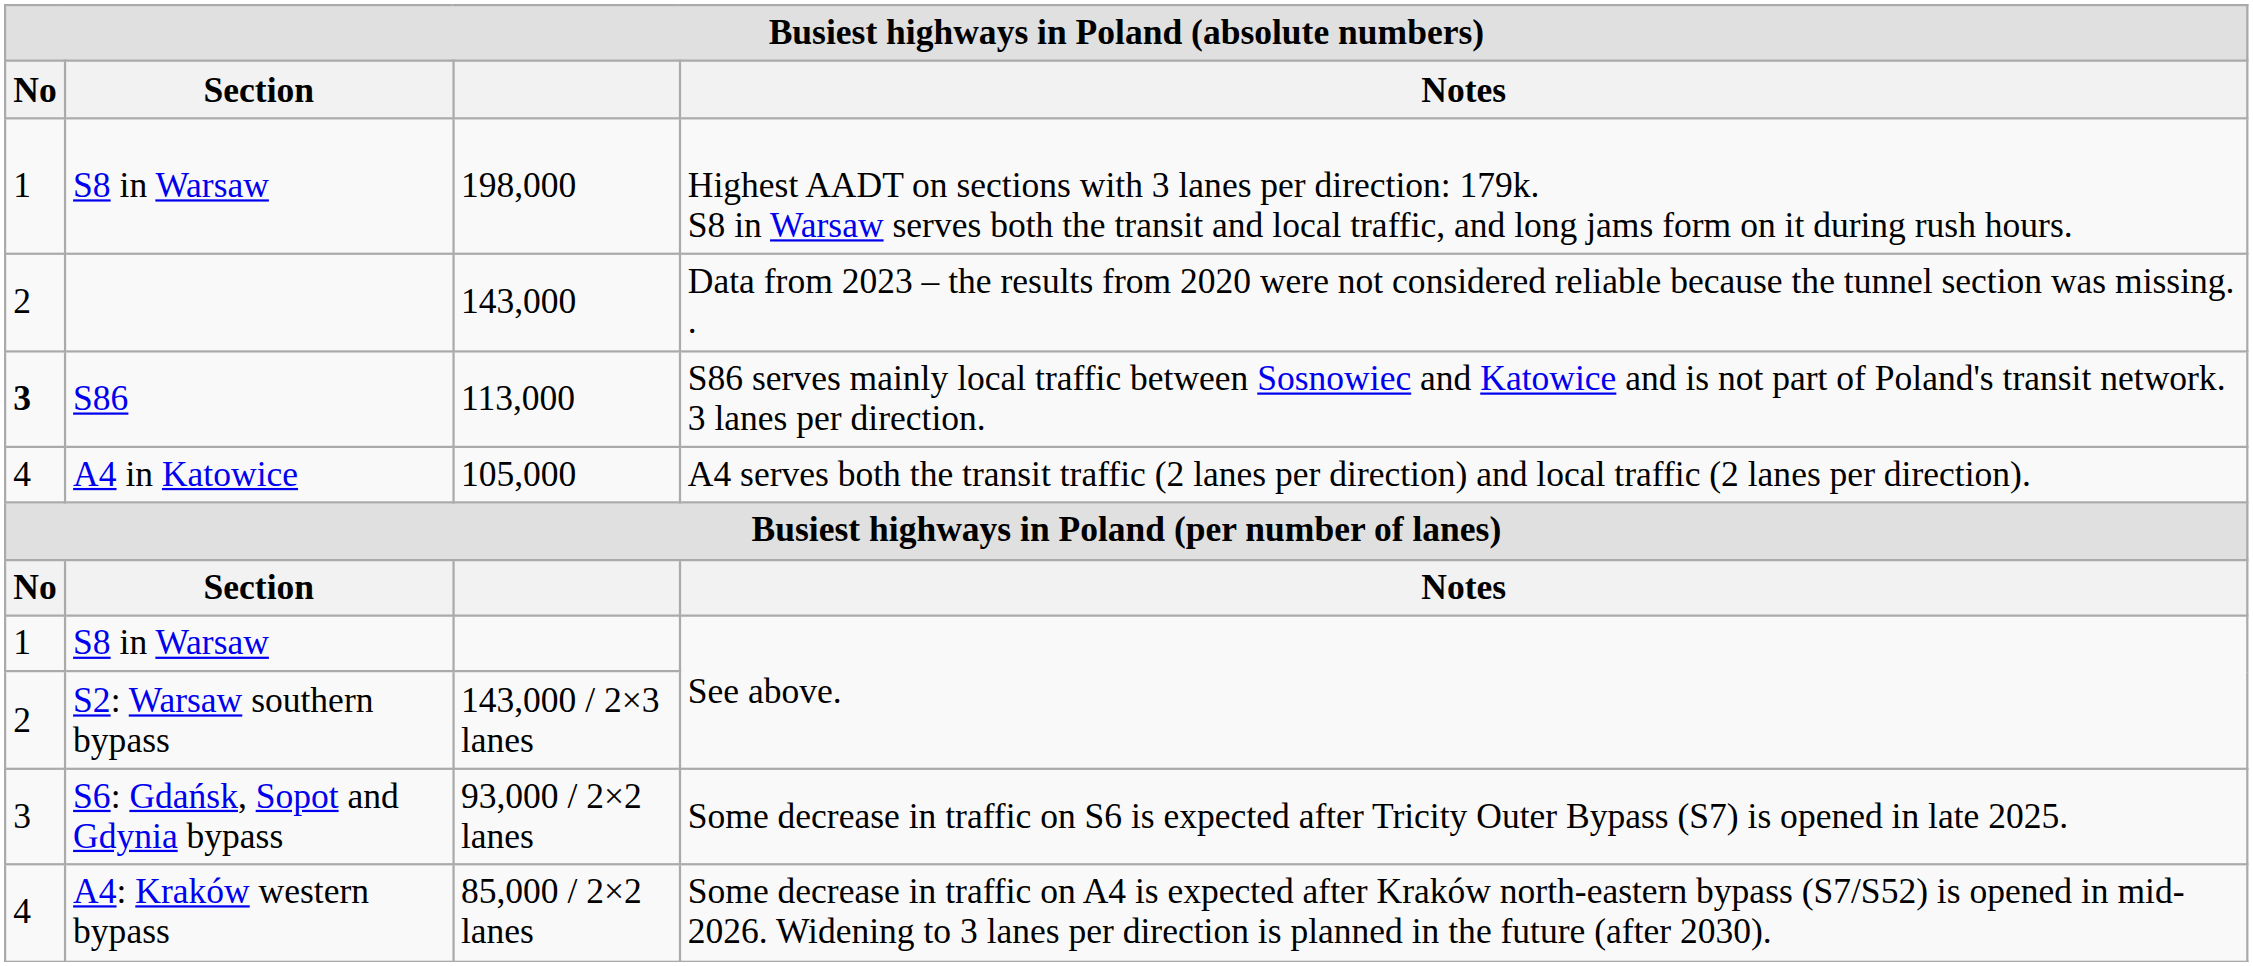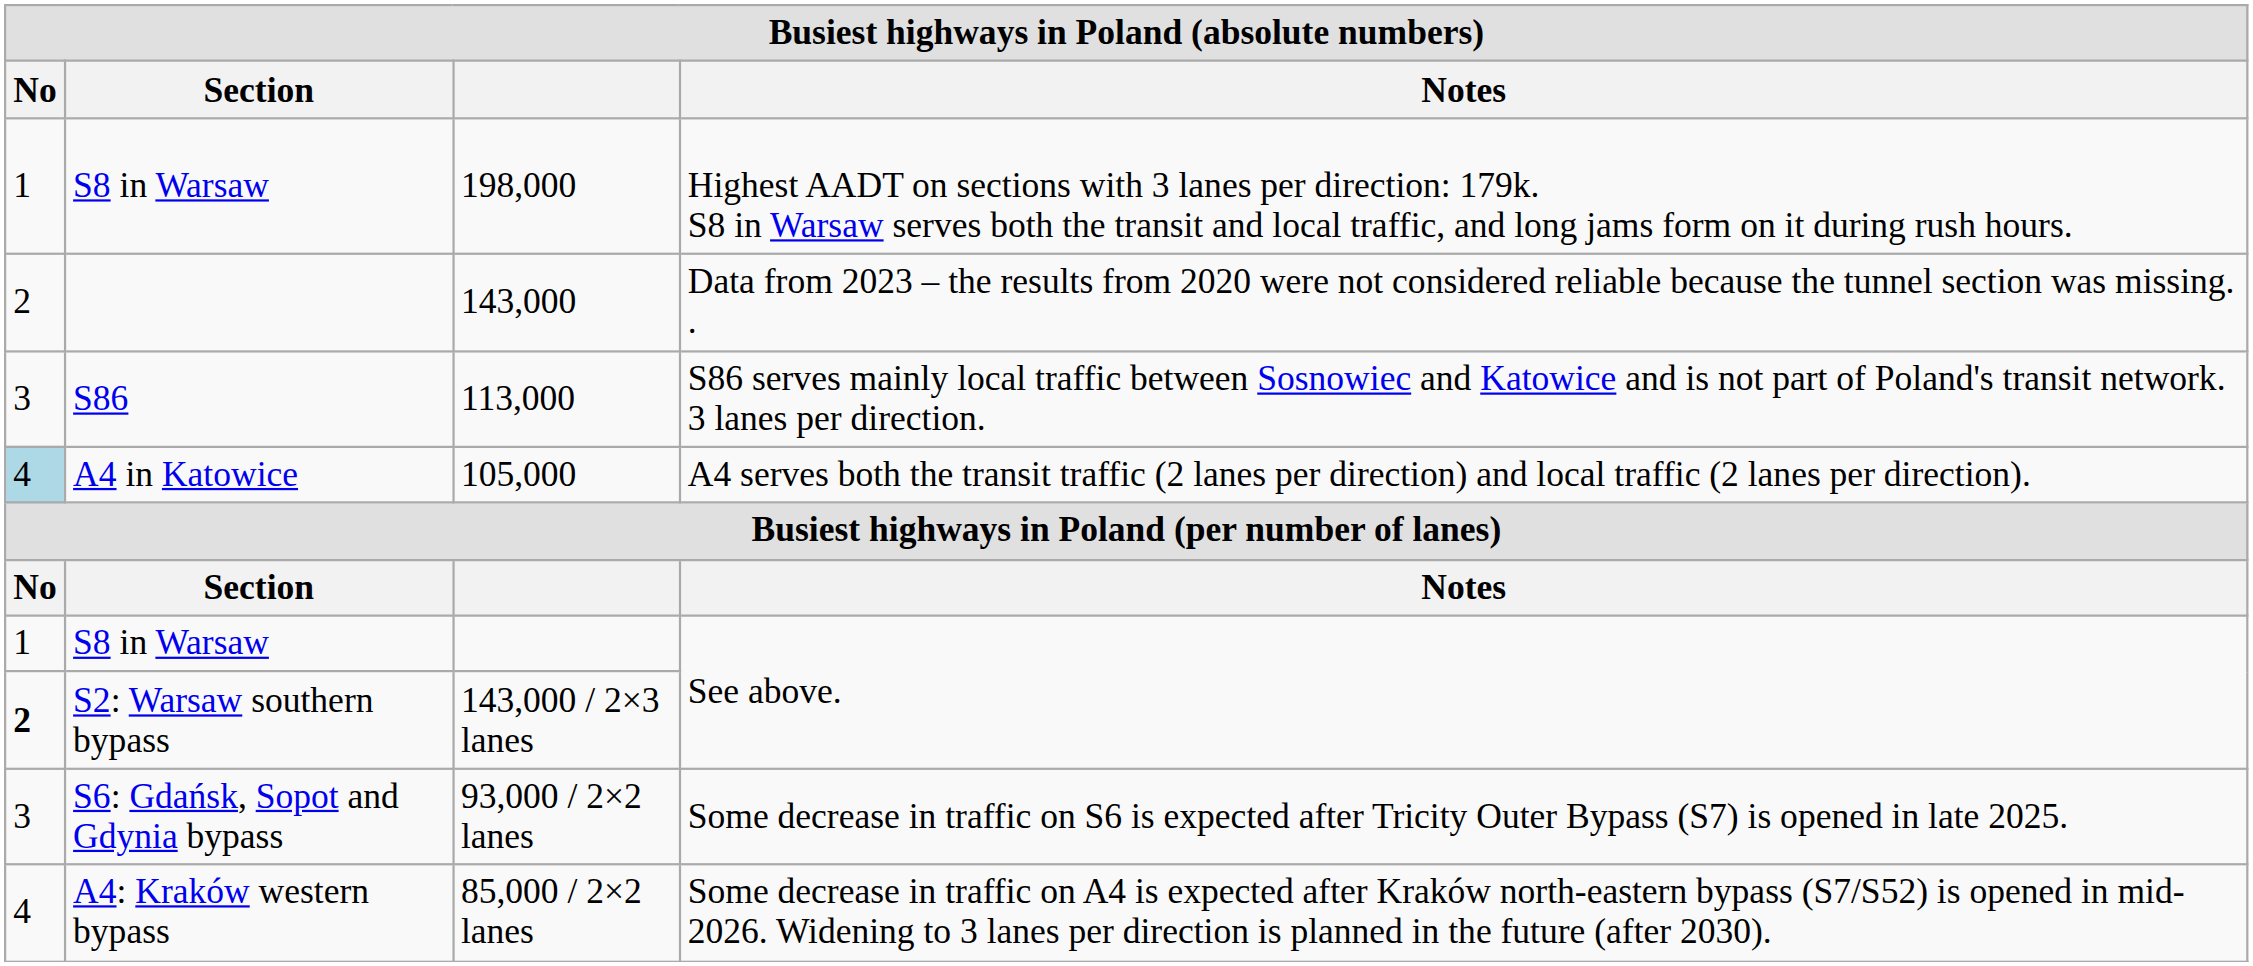(22, 397) bold -> (22, 397) normal
(22, 474) no background -> (22, 474) lightblue background
(22, 719) normal -> (22, 719) bold
